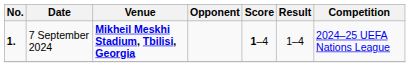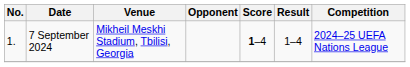(11, 41) bold -> (11, 41) normal
(136, 41) bold -> (133, 41) normal
